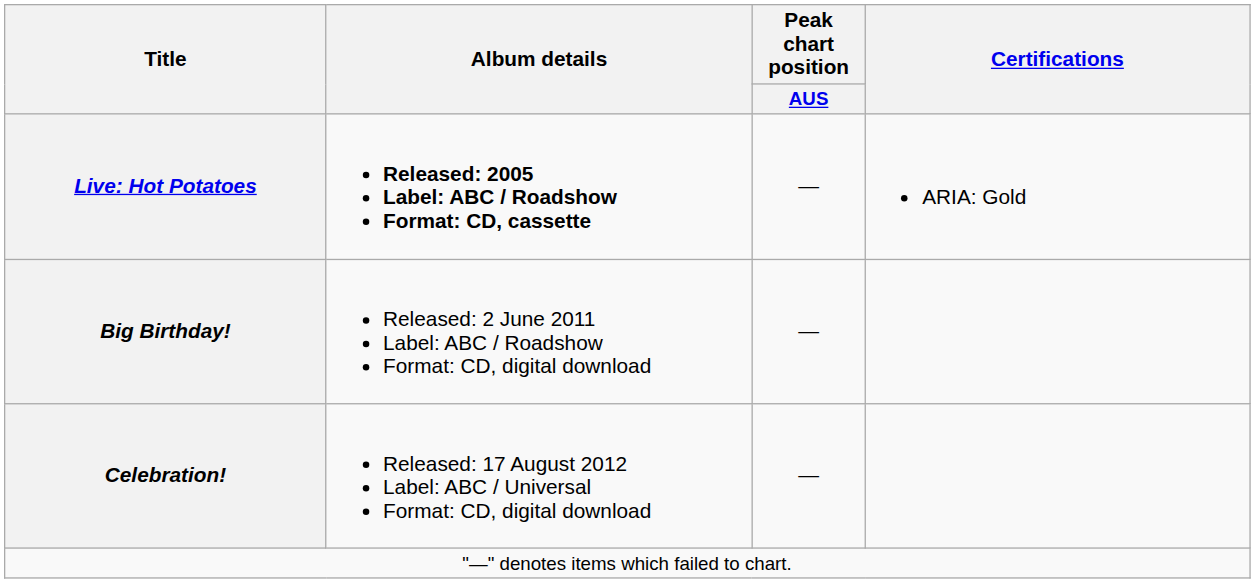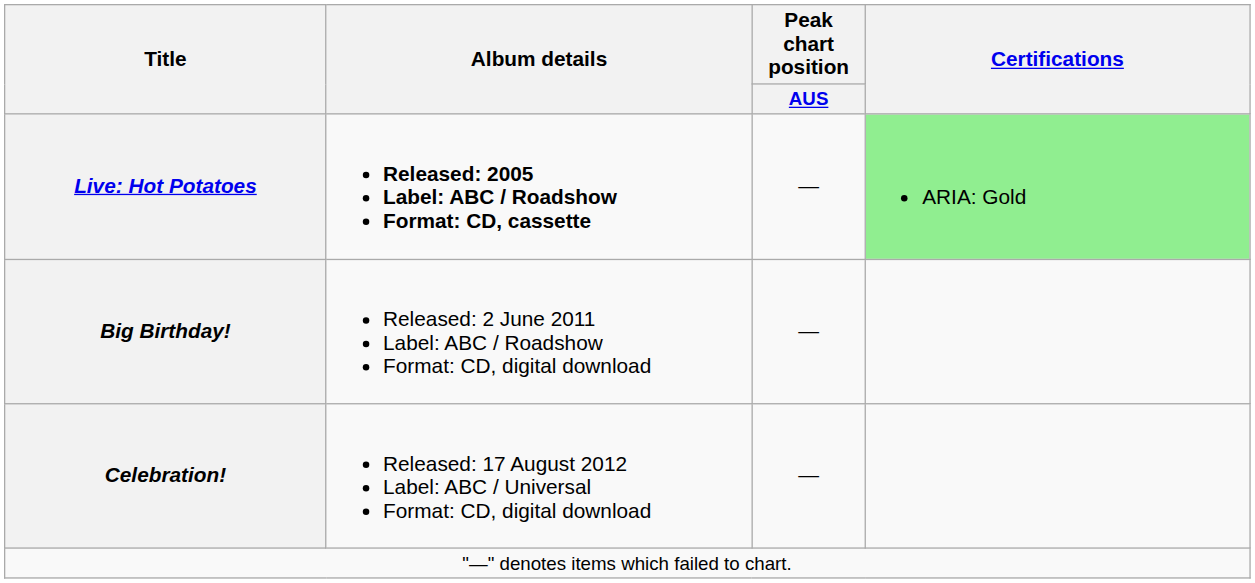(1057, 198) no background -> (1057, 198) lightgreen background
